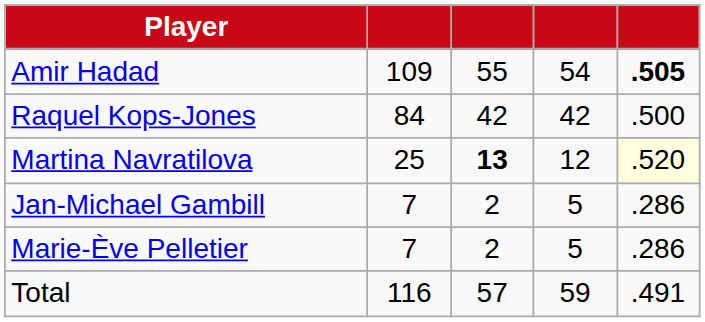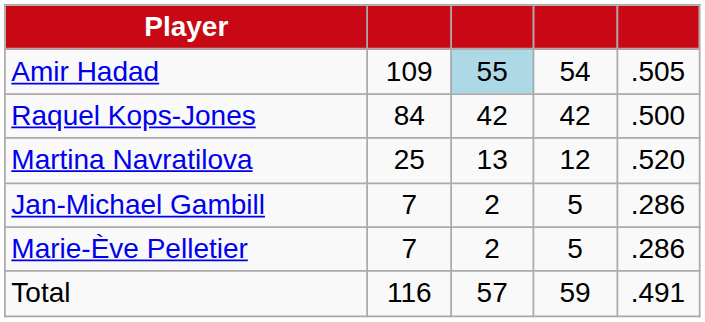(492, 71) no background -> (492, 71) lightblue background
(658, 71) bold -> (658, 71) normal
(492, 159) bold -> (492, 159) normal
(658, 159) lightyellow background -> (658, 159) no background
